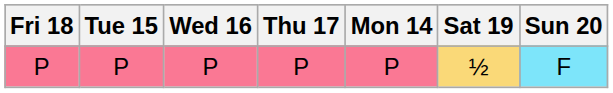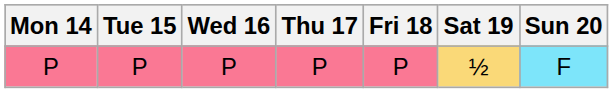columns swapped: (392, 25) <-> (42, 25)
